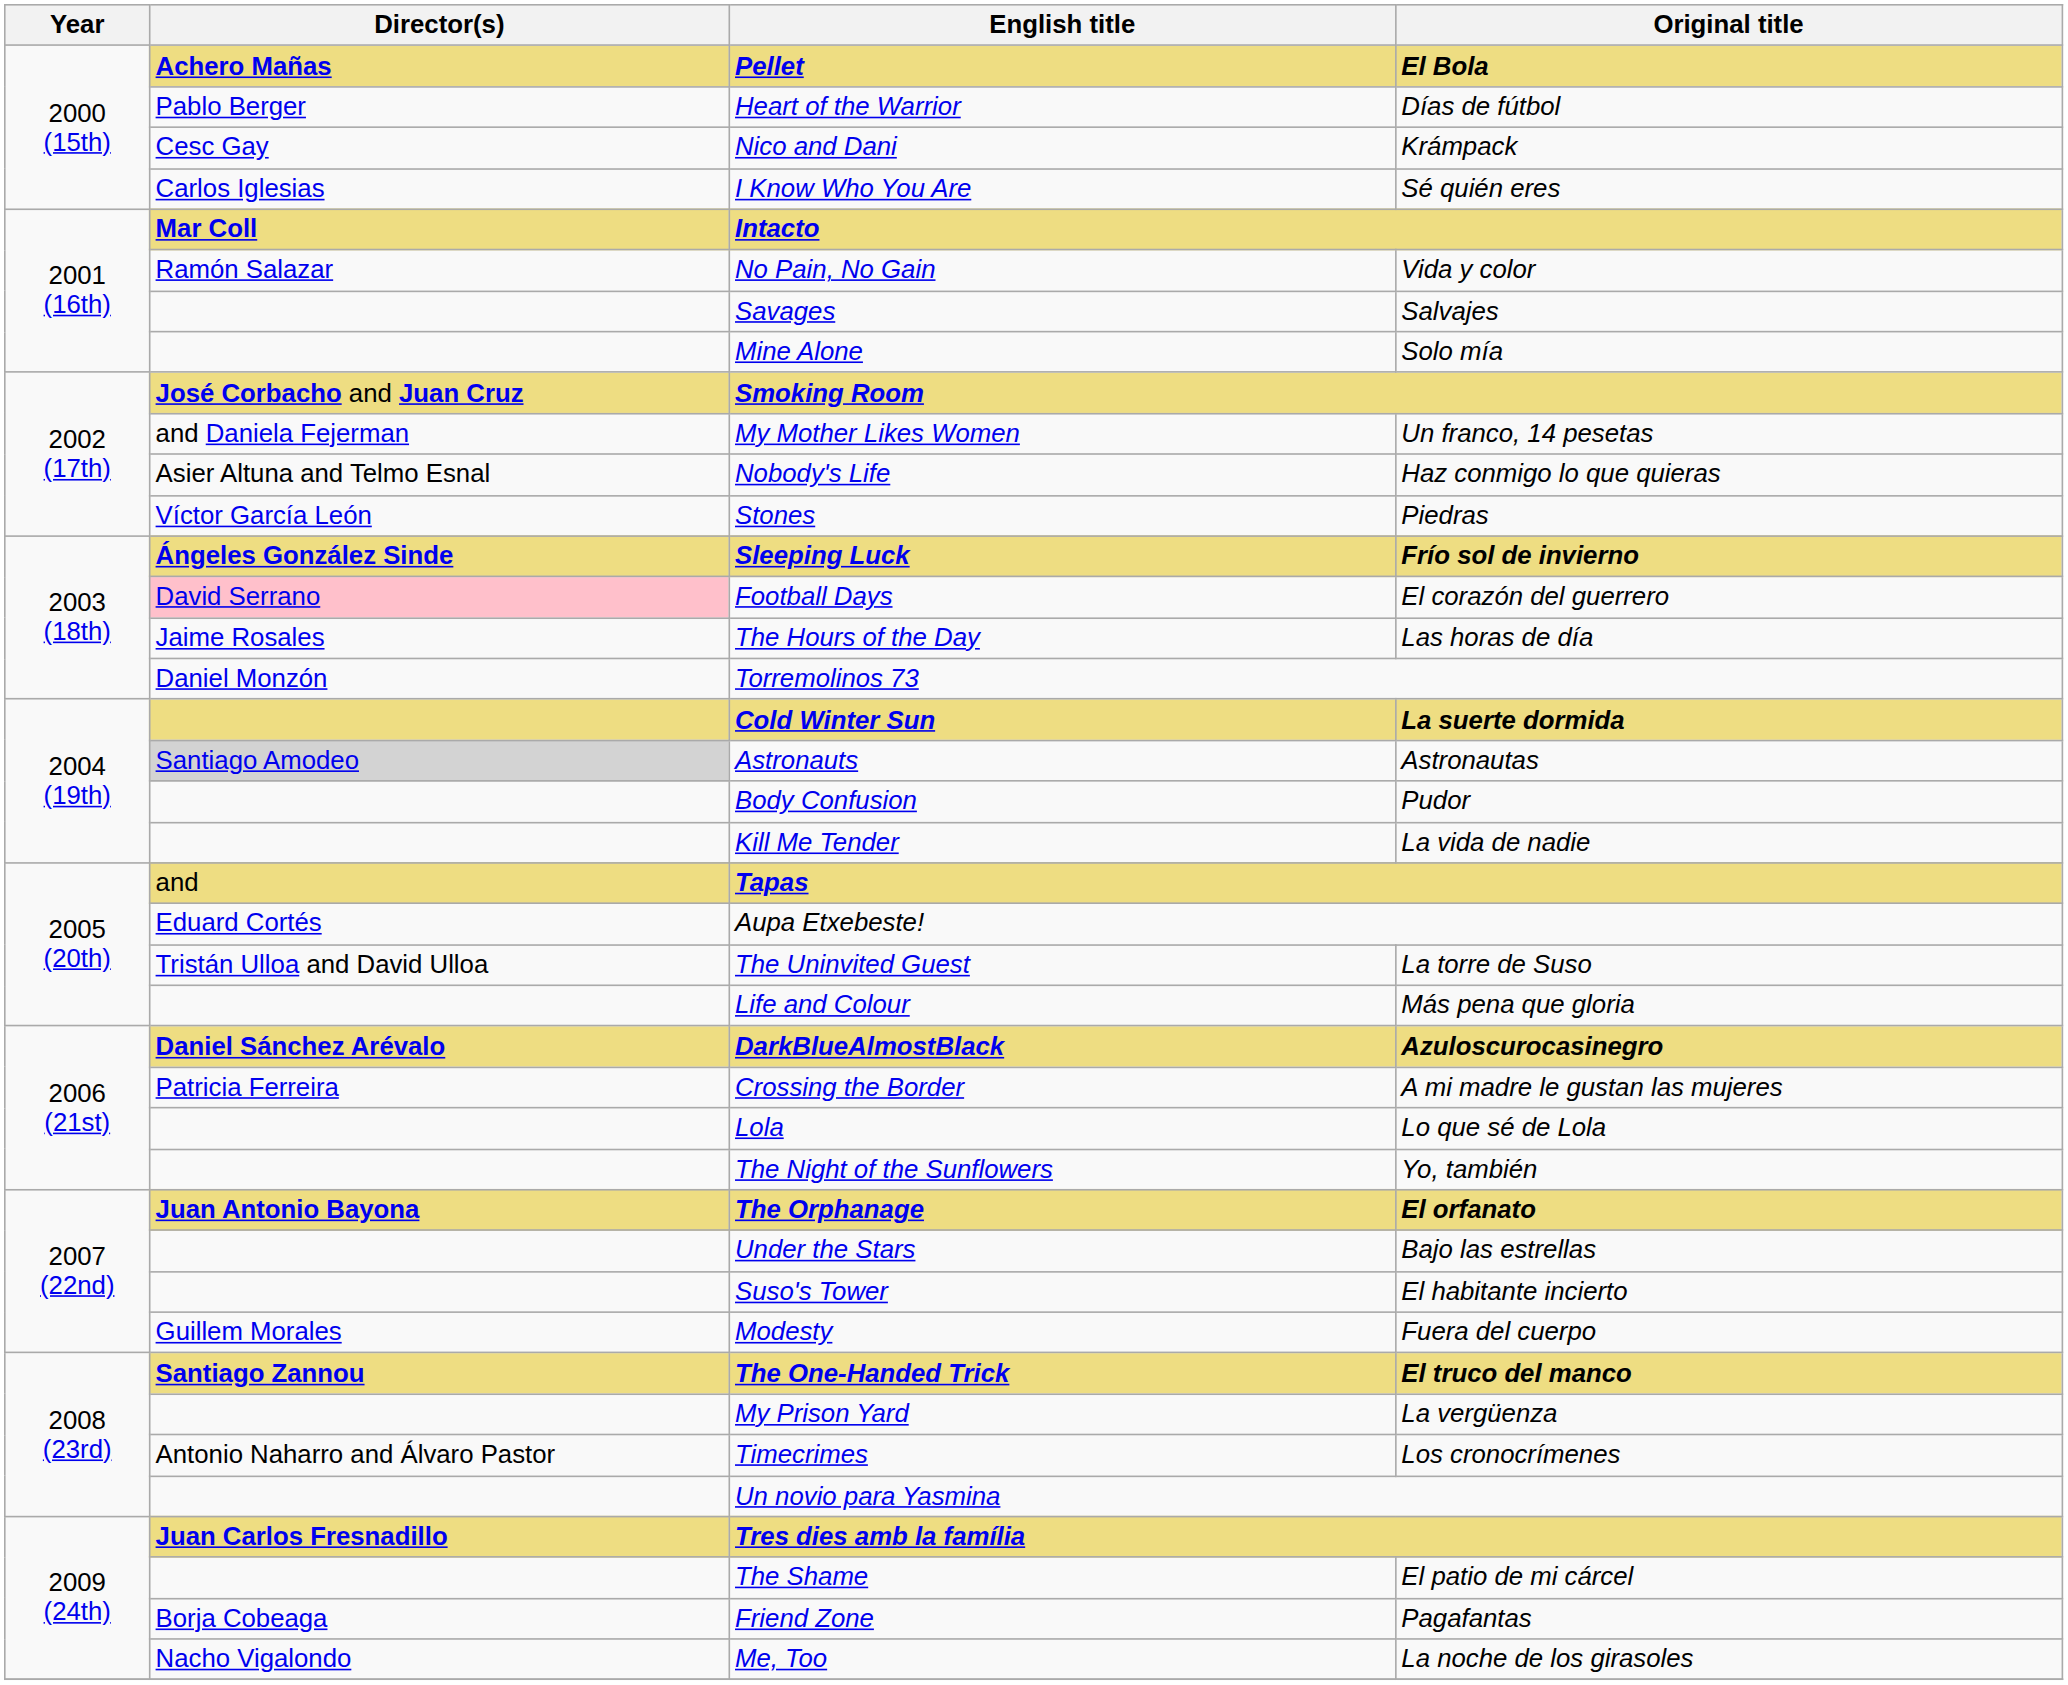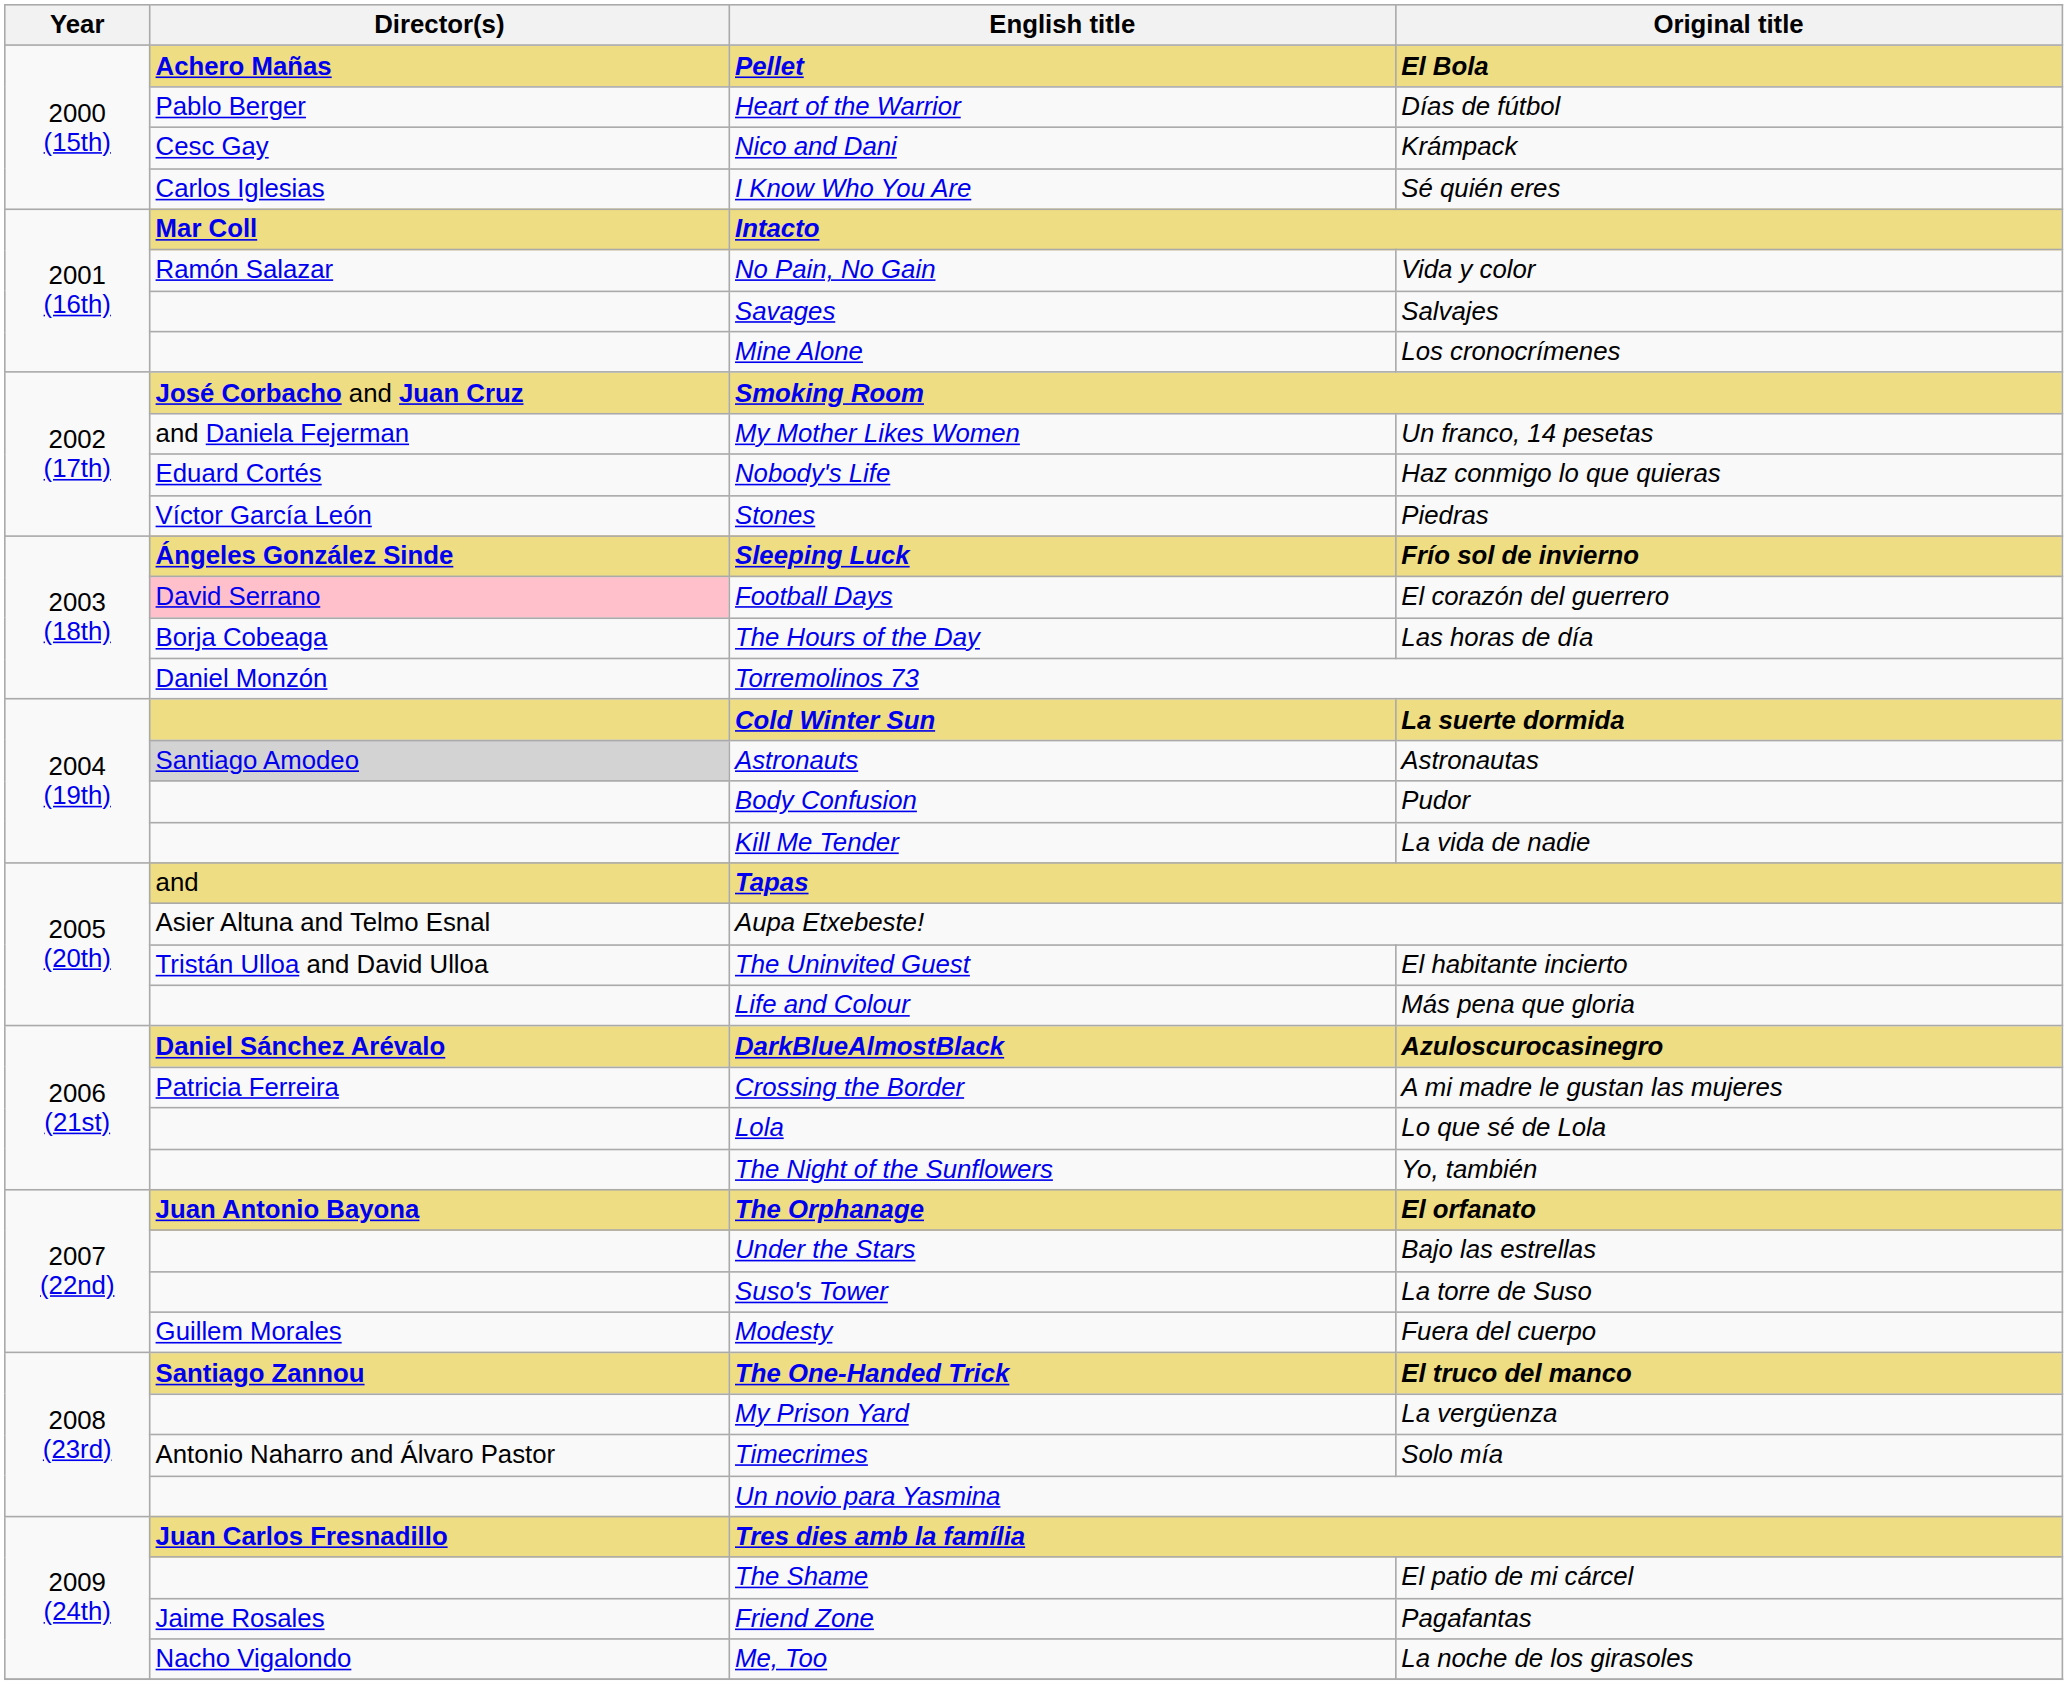(1452, 351) Solo mía -> (1511, 351) Los cronocrímenes
(323, 474) Asier Altuna and Telmo Esnal -> (239, 474) Eduard Cortés
(240, 637) Jaime Rosales -> (242, 637) Borja Cobeaga
(239, 923) Eduard Cortés -> (323, 923) Asier Altuna and Telmo Esnal
(1497, 964) La torre de Suso -> (1514, 964) El habitante incierto
(1514, 1291) El habitante incierto -> (1497, 1291) La torre de Suso
(1511, 1454) Los cronocrímenes -> (1452, 1454) Solo mía
(242, 1618) Borja Cobeaga -> (240, 1618) Jaime Rosales
